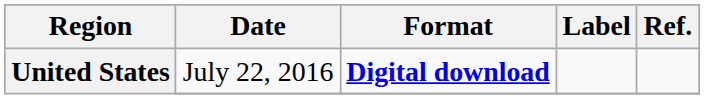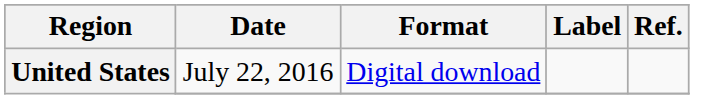(448, 70) bold -> (443, 70) normal
